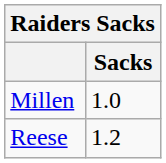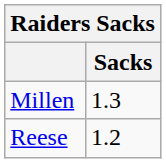(106, 99) 1.0 -> (106, 99) 1.3
